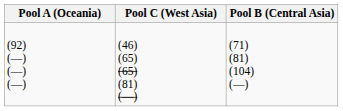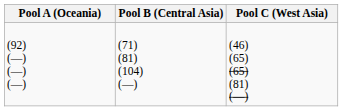columns swapped: (282, 13) <-> (171, 13)
